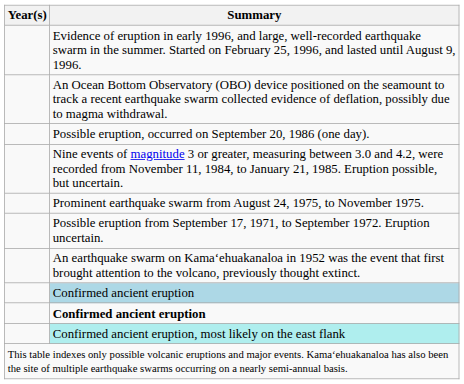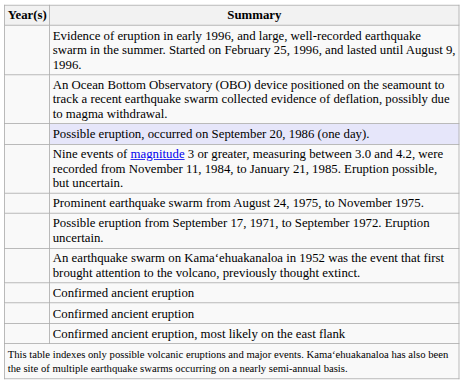(211, 133) no background -> (211, 133) lavender background
(123, 293) lightblue background -> (123, 293) no background
(129, 313) bold -> (123, 313) normal
(199, 333) paleturquoise background -> (199, 333) no background
